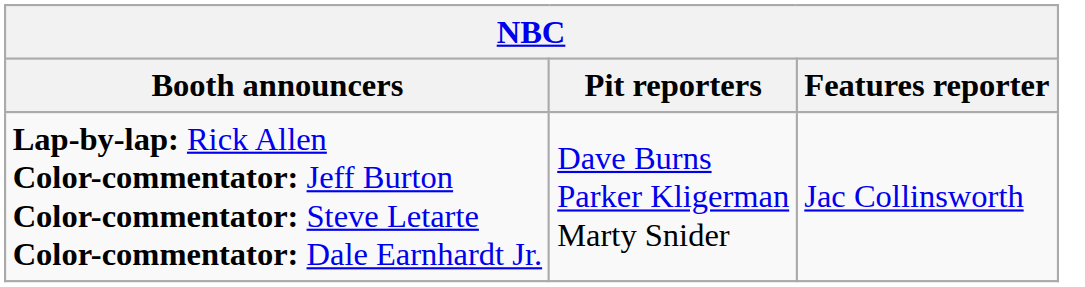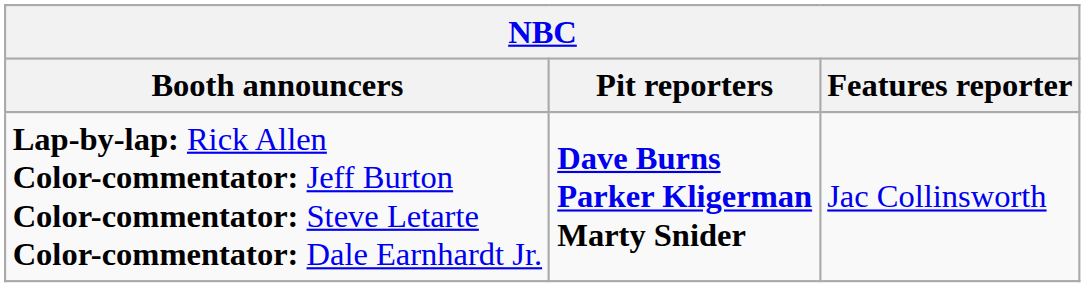(673, 196) normal -> (685, 196) bold
